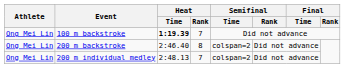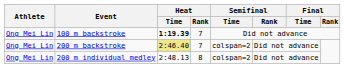(174, 45) no background -> (174, 45) khaki background
(200, 45) 8 -> (200, 45) 7
(200, 57) 7 -> (200, 57) 8
